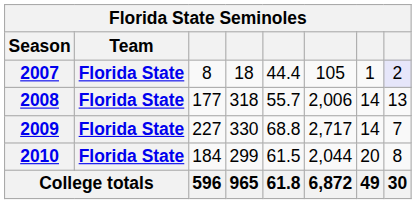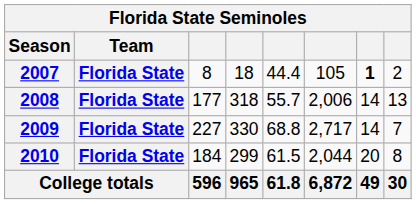(370, 73) normal -> (370, 73) bold
(397, 73) lavender background -> (397, 73) no background
